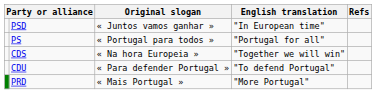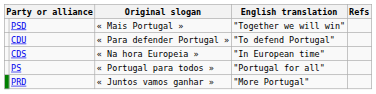(155, 25) « Juntos vamos ganhar » -> (140, 25) « Mais Portugal »
(279, 25) "In European time" -> (289, 25) "Together we will win"
rows swapped: (16, 39) <-> (19, 67)
(289, 53) "Together we will win" -> (279, 53) "In European time"
(140, 81) « Mais Portugal » -> (155, 81) « Juntos vamos ganhar »
